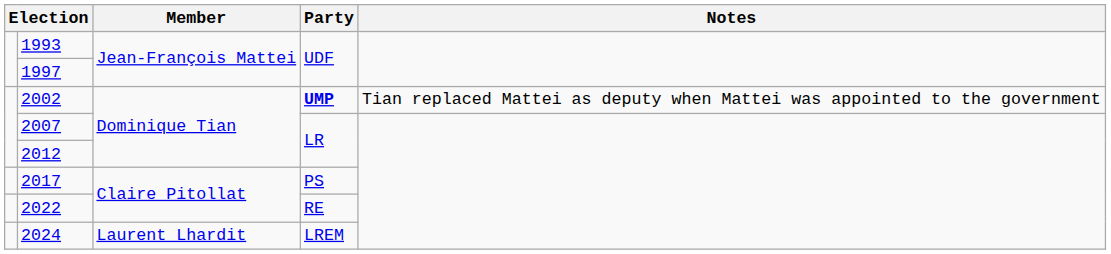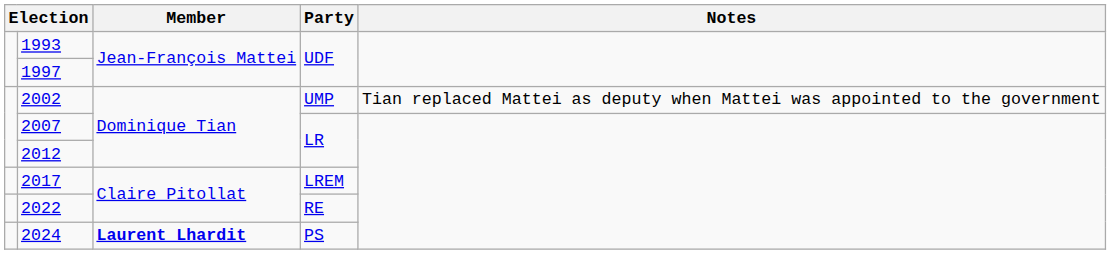(319, 100) bold -> (319, 100) normal
(314, 181) PS -> (324, 181) LREM
(171, 235) normal -> (171, 235) bold
(324, 235) LREM -> (314, 235) PS
